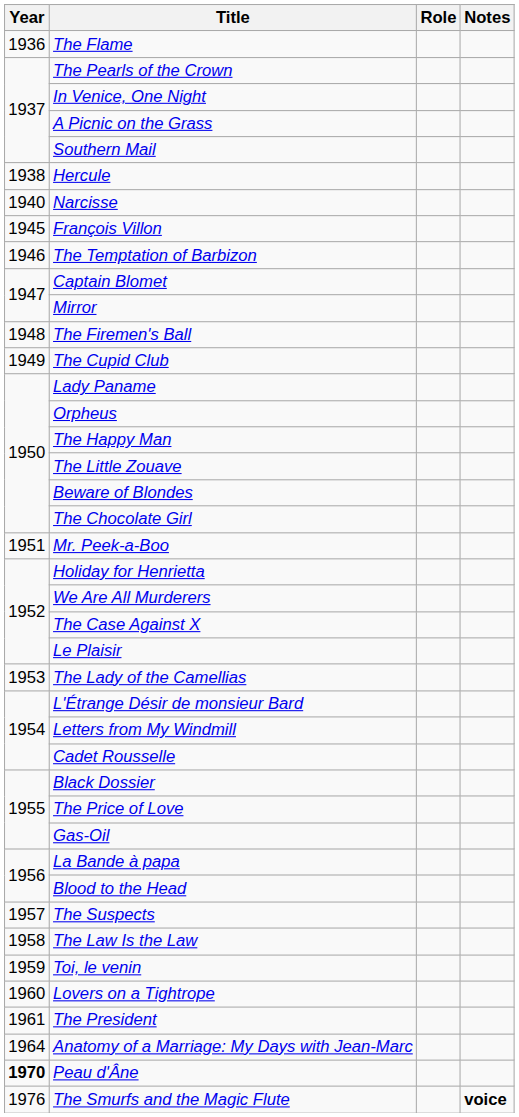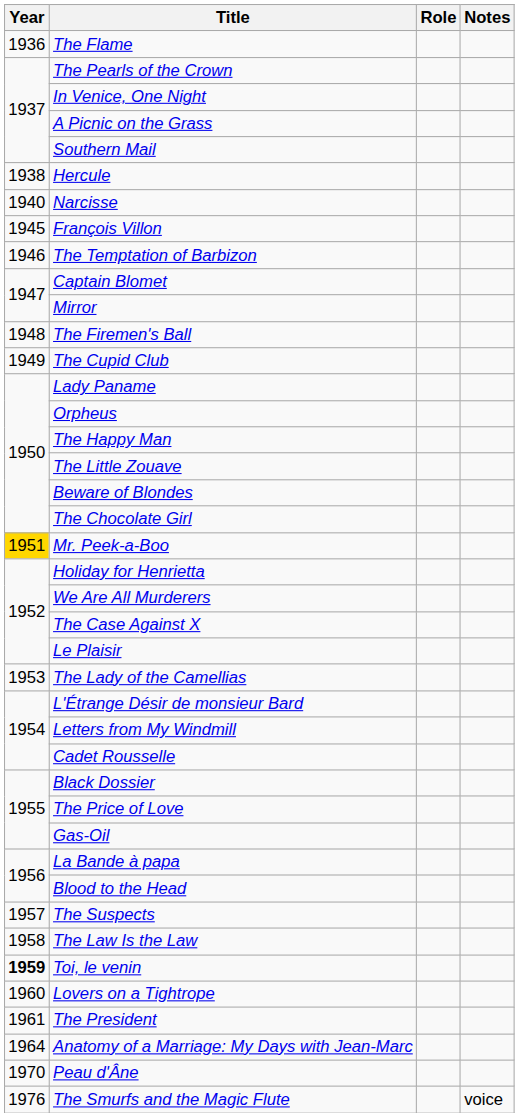(27, 545) no background -> (27, 545) gold background
(27, 967) normal -> (27, 967) bold
(27, 1073) bold -> (27, 1073) normal
(485, 1099) bold -> (484, 1099) normal
